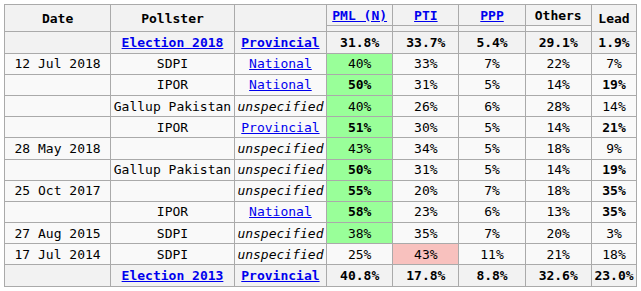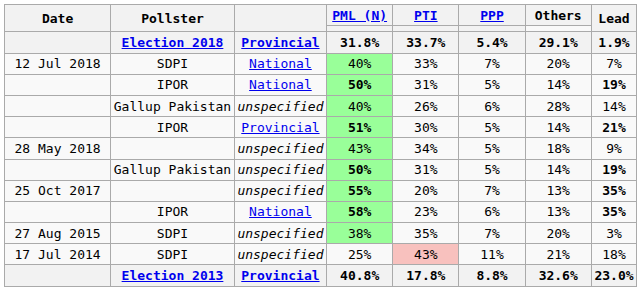(558, 64) 22% -> (558, 64) 20%
(558, 191) 18% -> (558, 191) 13%
